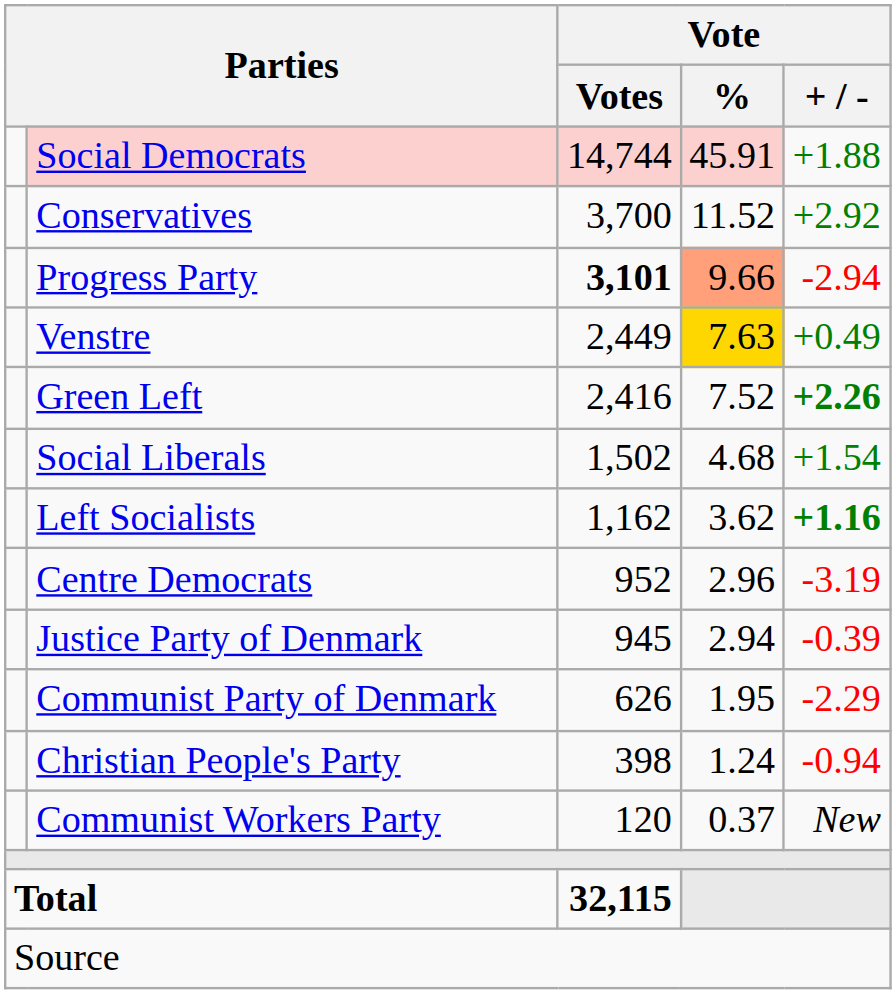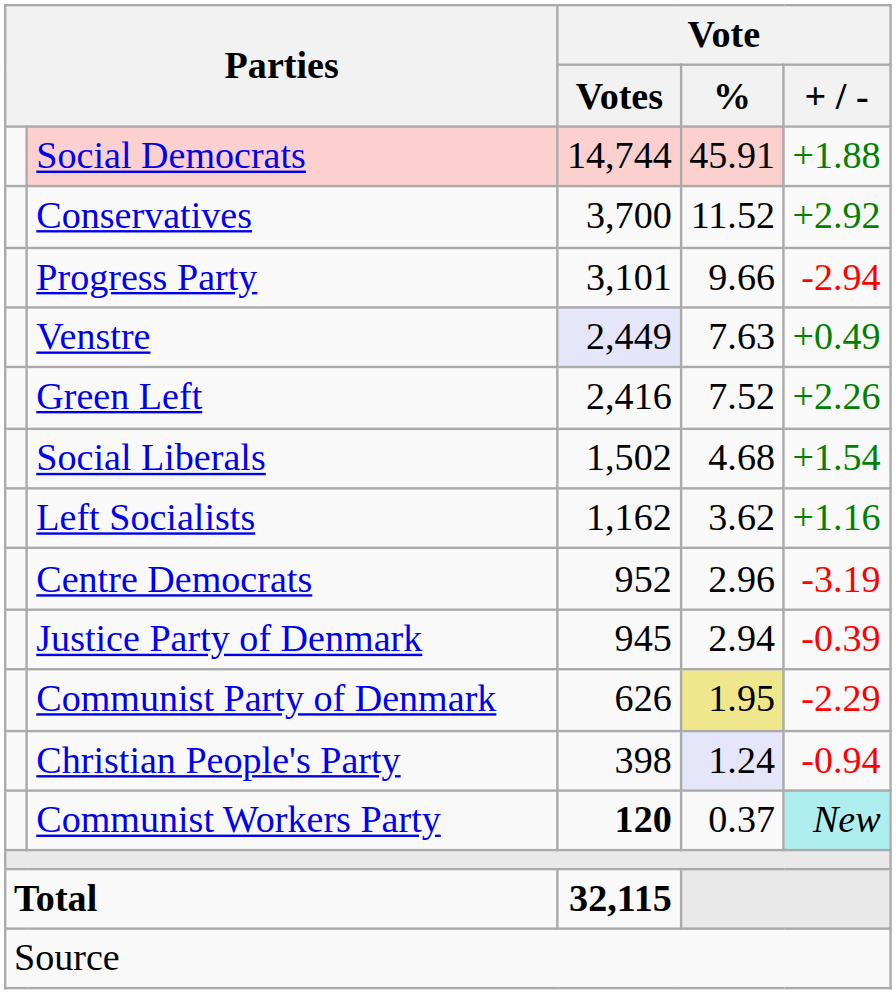(629, 276) bold -> (629, 276) normal
(742, 276) lightsalmon background -> (742, 276) no background
(629, 336) no background -> (629, 336) lavender background
(742, 336) gold background -> (742, 336) no background
(837, 397) bold -> (837, 397) normal
(837, 517) bold -> (837, 517) normal
(742, 699) no background -> (742, 699) khaki background
(742, 759) no background -> (742, 759) lavender background
(643, 819) normal -> (643, 819) bold
(847, 819) no background -> (847, 819) paleturquoise background
